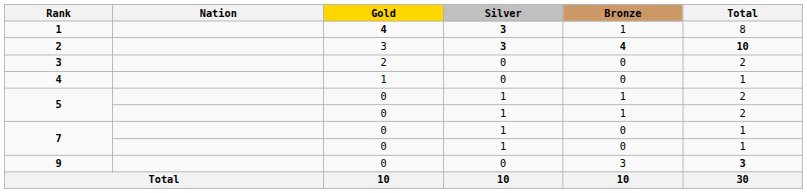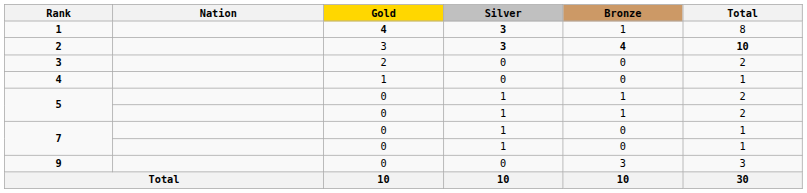(743, 163) bold -> (743, 163) normal
